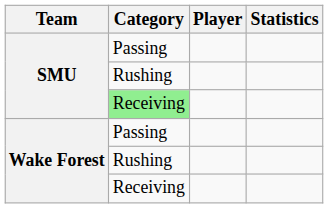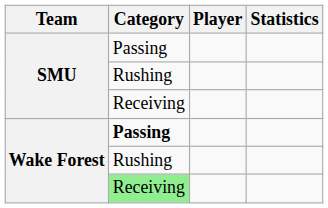(149, 103) lightgreen background -> (149, 103) no background
(140, 132) normal -> (141, 132) bold
(149, 188) no background -> (149, 188) lightgreen background
